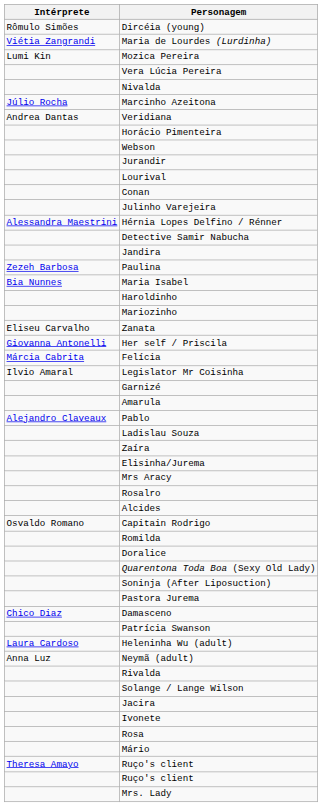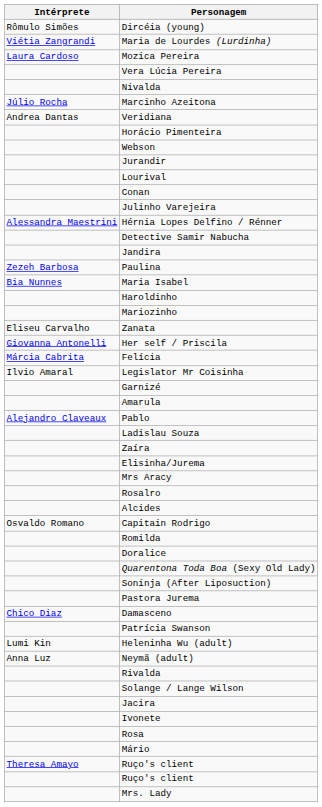(29, 57) Lumi Kin -> (43, 57) Laura Cardoso
(43, 644) Laura Cardoso -> (29, 644) Lumi Kin
